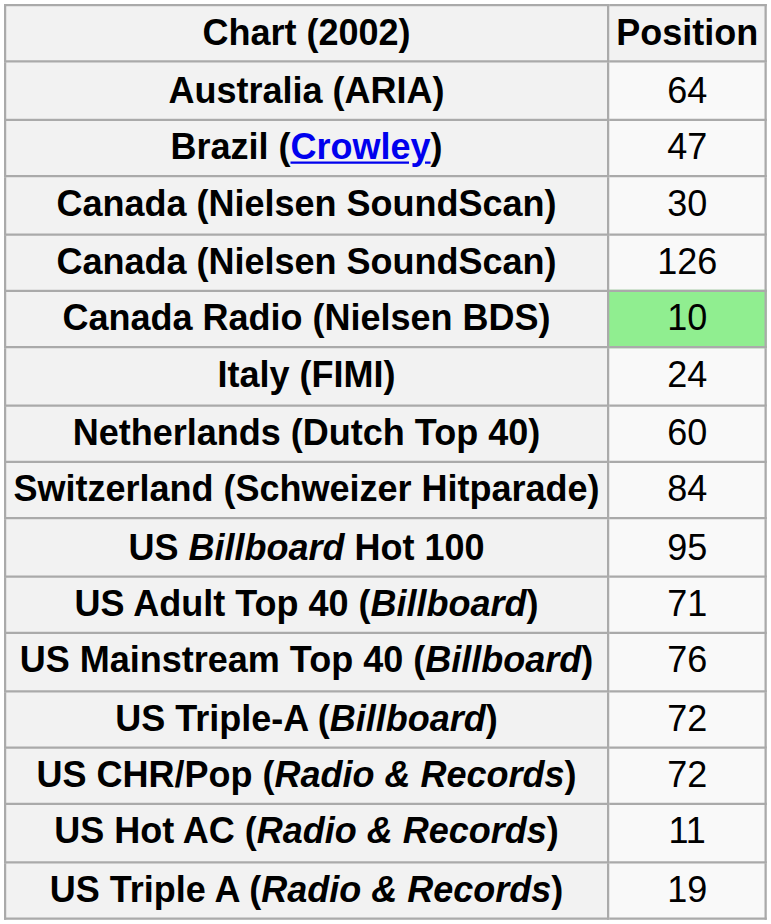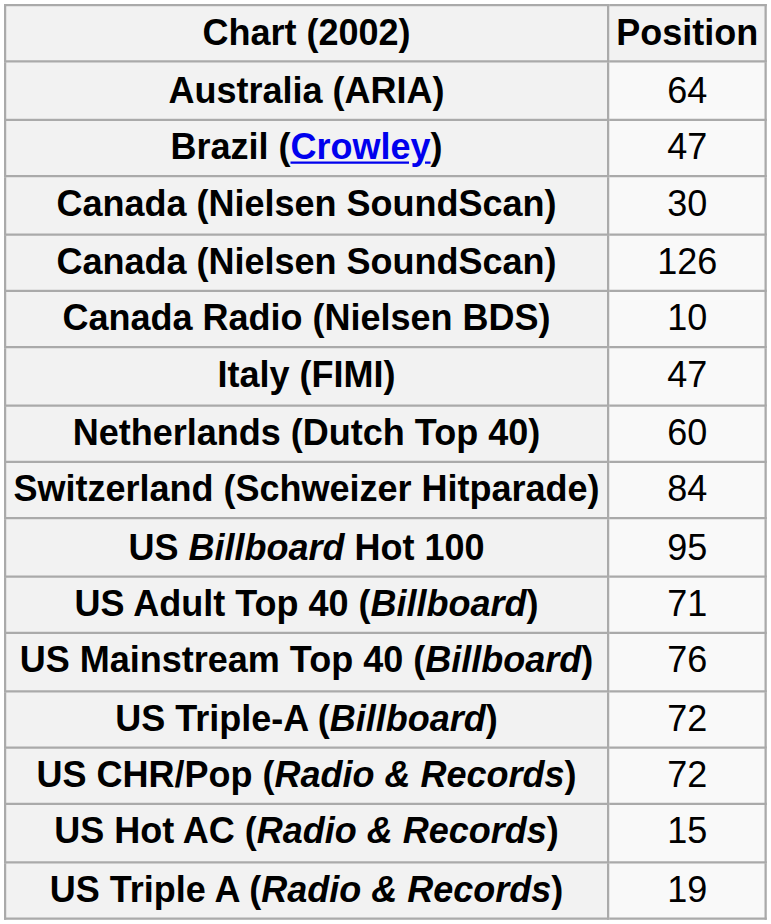(687, 318) lightgreen background -> (687, 318) no background
(687, 375) 24 -> (687, 375) 47
(687, 832) 11 -> (687, 832) 15
